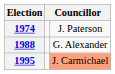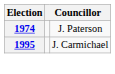- row: (25, 45)
(80, 61) lightsalmon background -> (80, 45) no background
